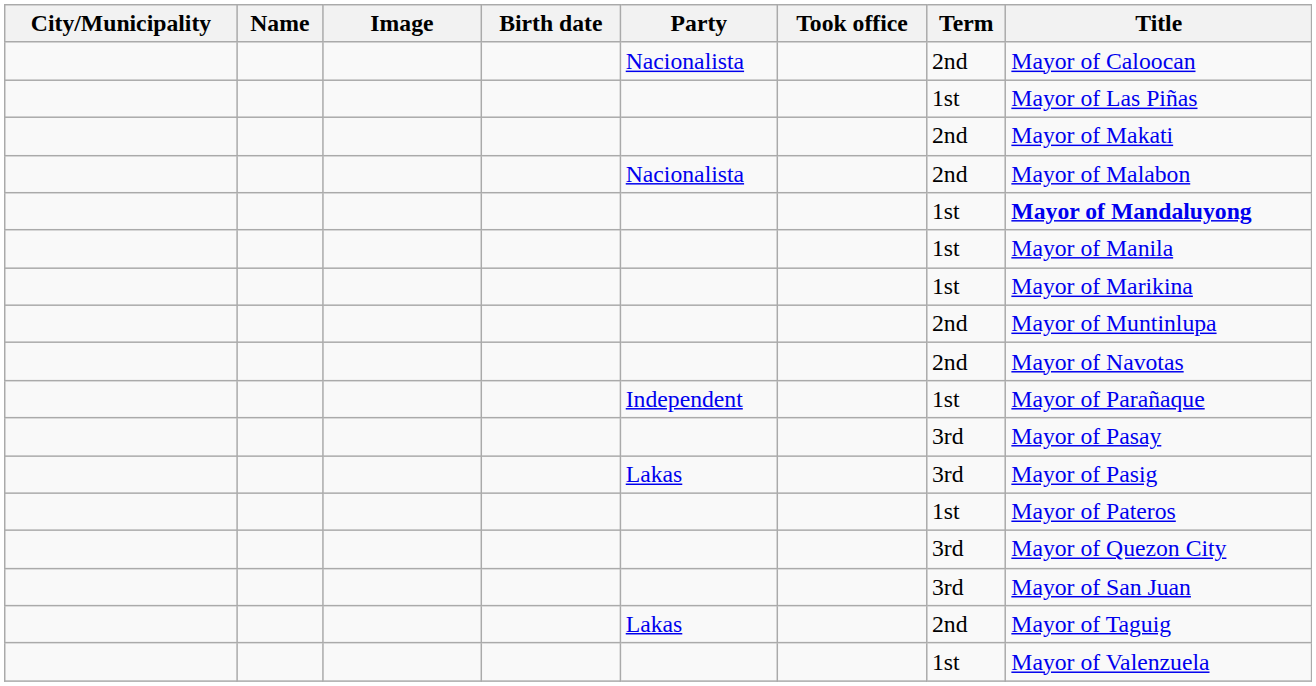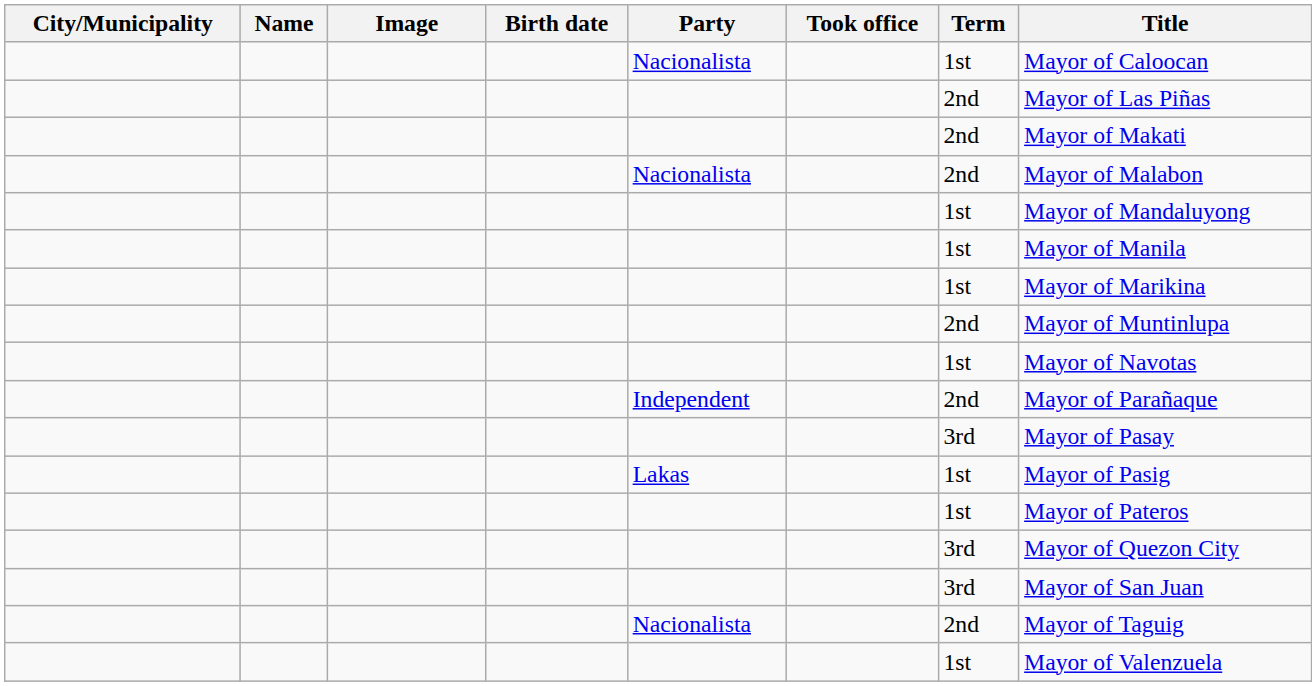(950, 60) 2nd -> (957, 60) 1st
(946, 98) 1st -> (961, 98) 2nd
(1132, 211) bold -> (1137, 211) normal
(950, 361) 2nd -> (957, 361) 1st
(946, 398) 1st -> (961, 398) 2nd
(948, 473) 3rd -> (957, 473) 1st
(654, 624) Lakas -> (692, 624) Nacionalista
